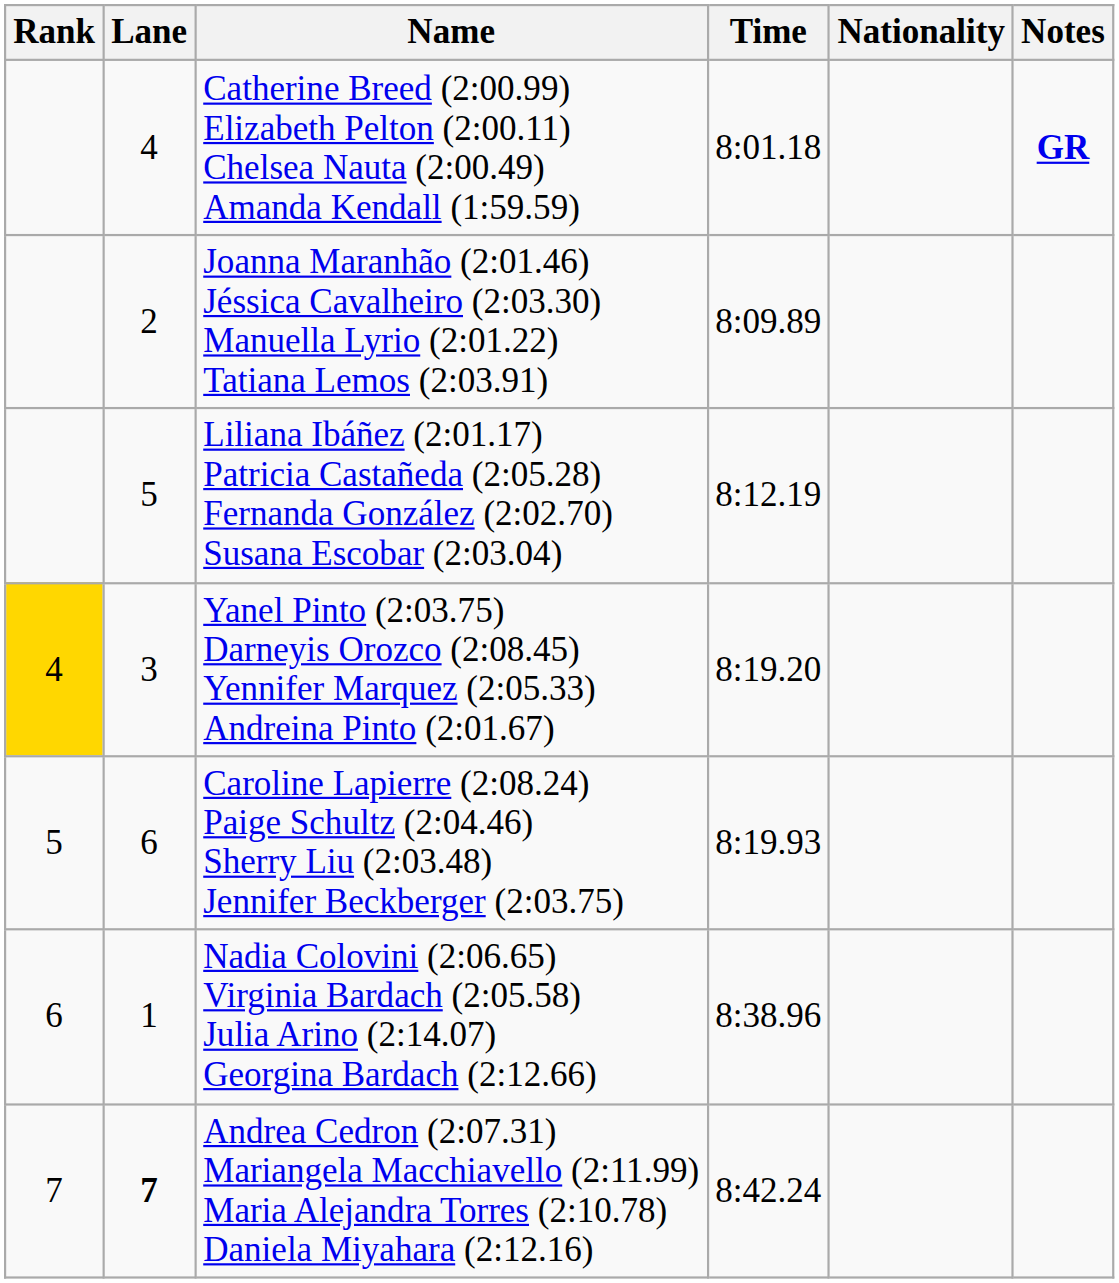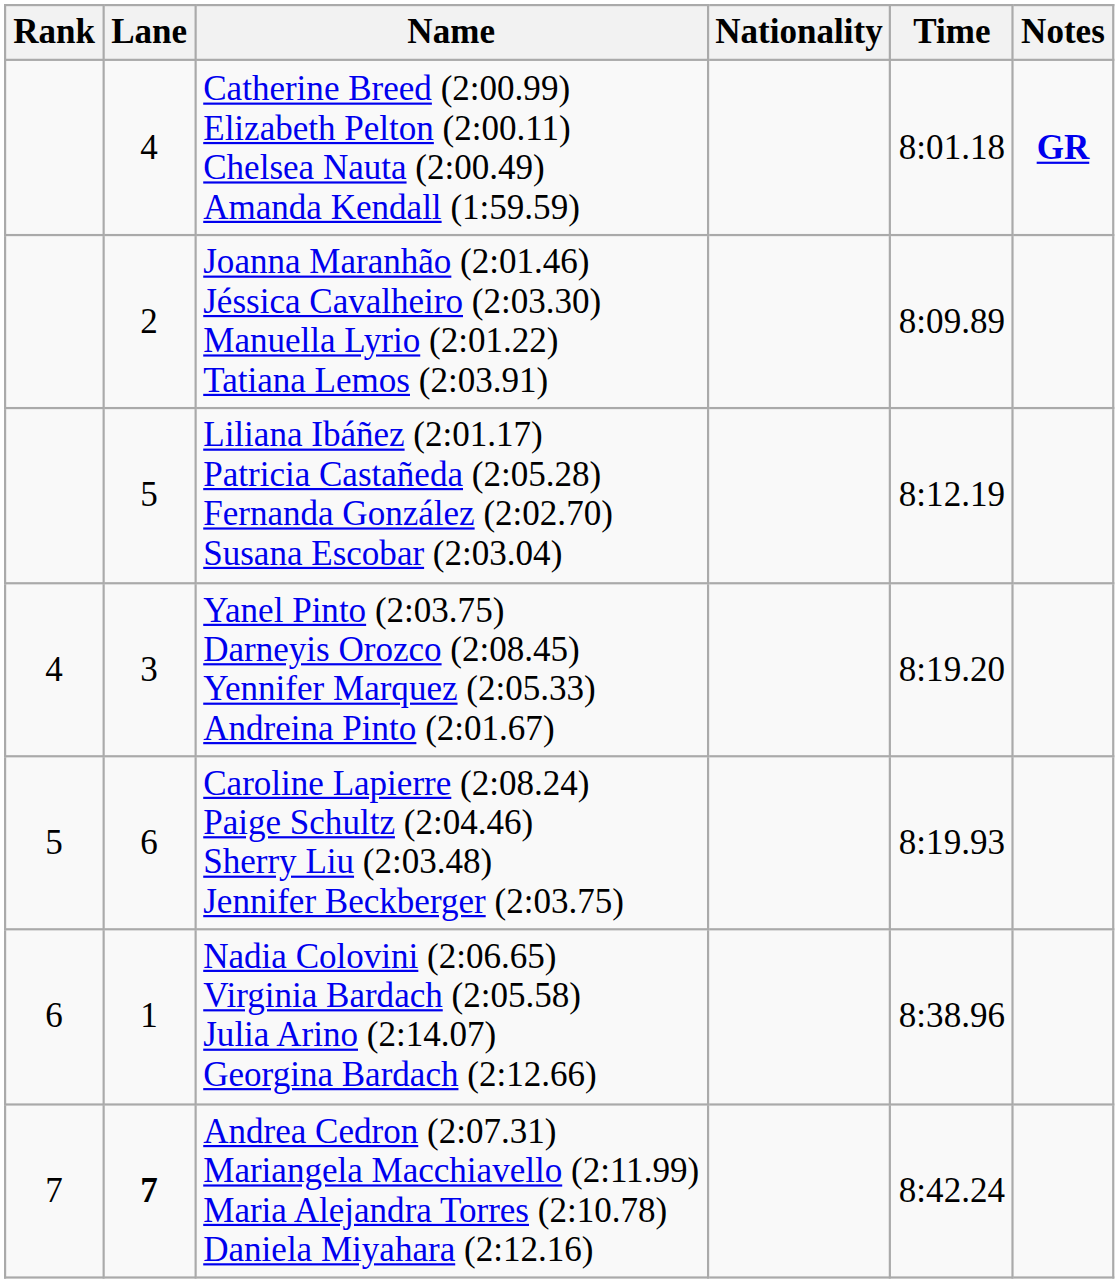columns swapped: (921, 32) <-> (768, 32)
(54, 668) gold background -> (54, 668) no background
